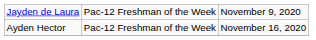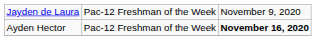(263, 27) normal -> (265, 27) bold
